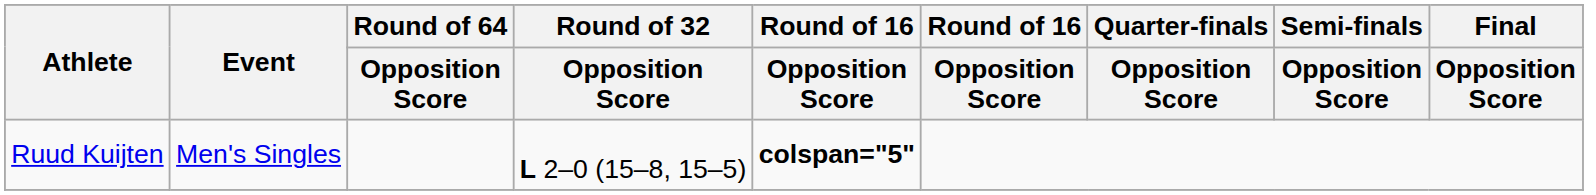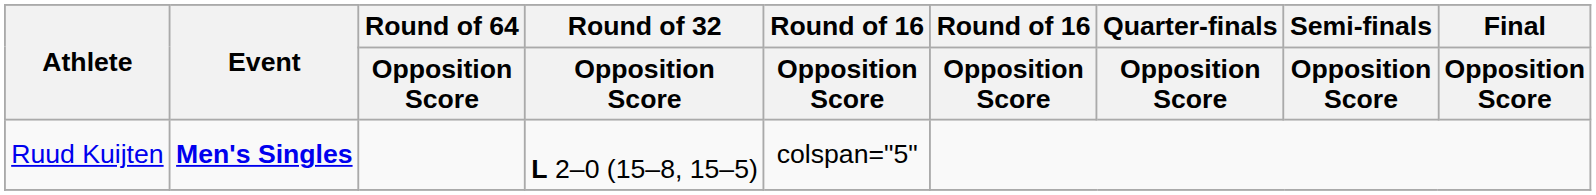(259, 155) normal -> (264, 155) bold
(837, 155) bold -> (847, 155) normal
